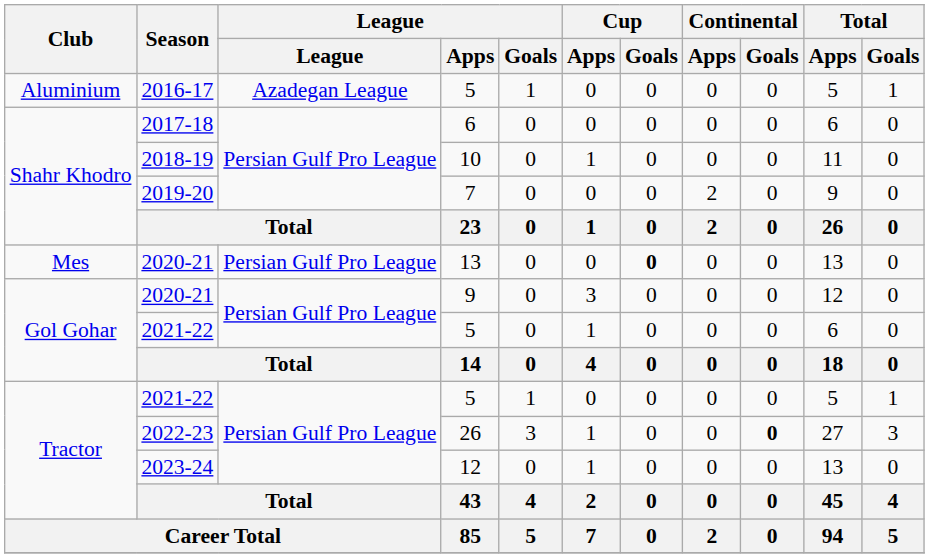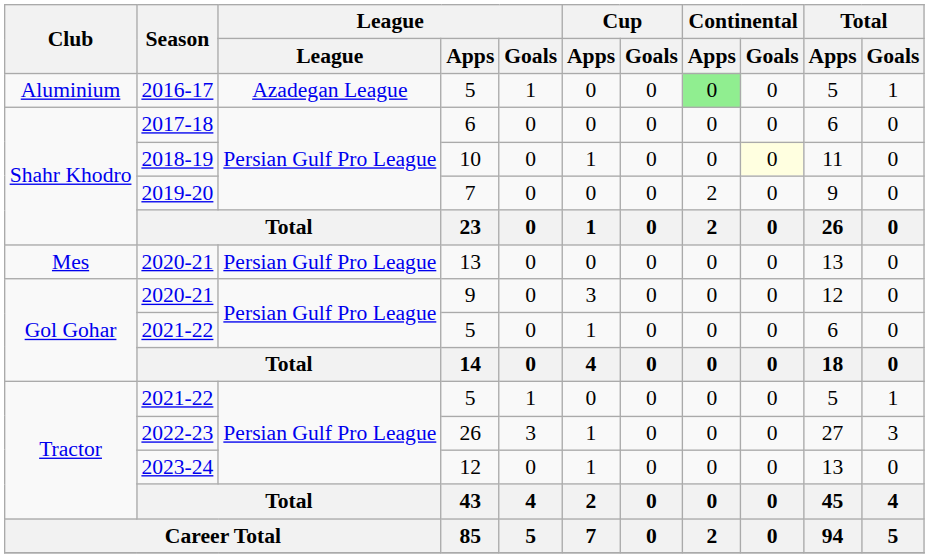(712, 90) no background -> (712, 90) lightgreen background
(772, 158) no background -> (772, 158) lightyellow background
(651, 261) bold -> (651, 261) normal
(772, 432) bold -> (772, 432) normal
